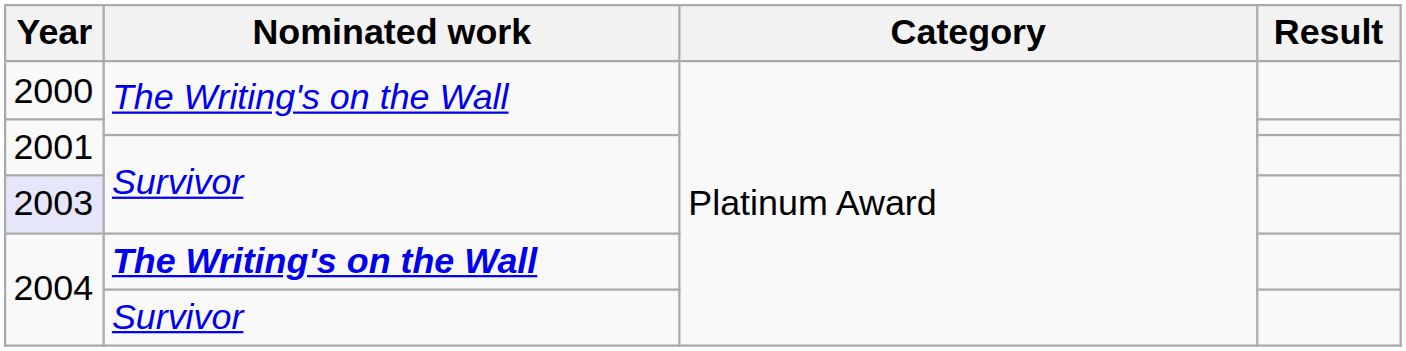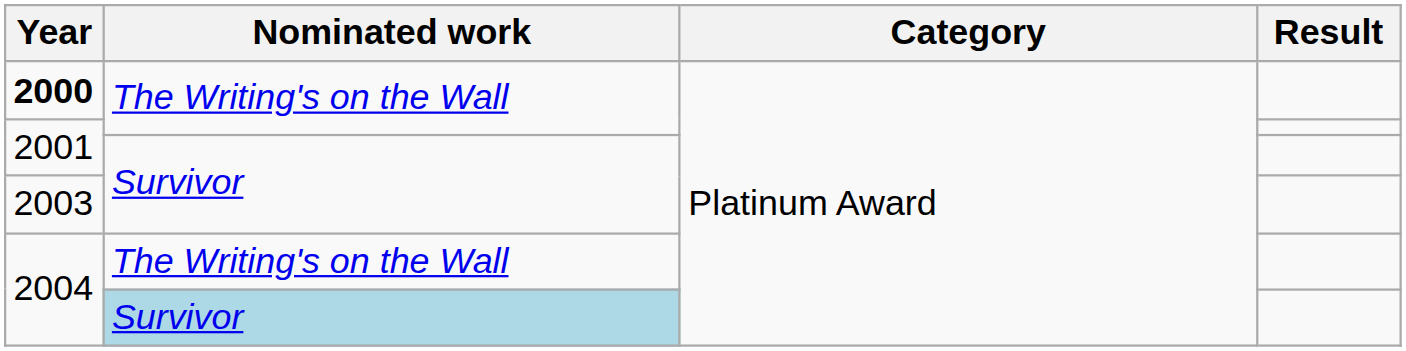(53, 89) normal -> (53, 89) bold
(53, 203) lavender background -> (53, 203) no background
(325, 260) bold -> (310, 260) normal
(178, 317) no background -> (178, 317) lightblue background
